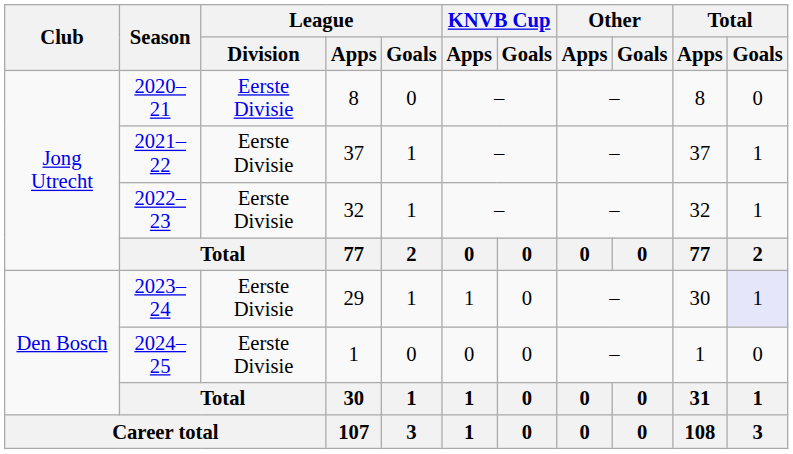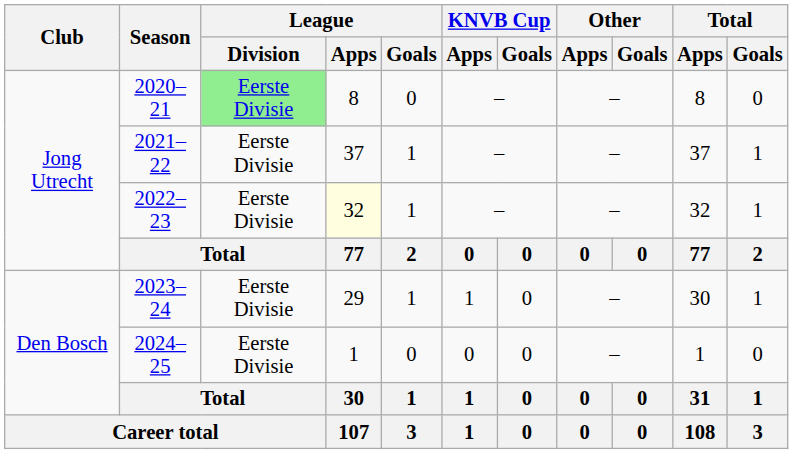(264, 97) no background -> (264, 97) lightgreen background
(354, 209) no background -> (354, 209) lightyellow background
(758, 298) lavender background -> (758, 298) no background
